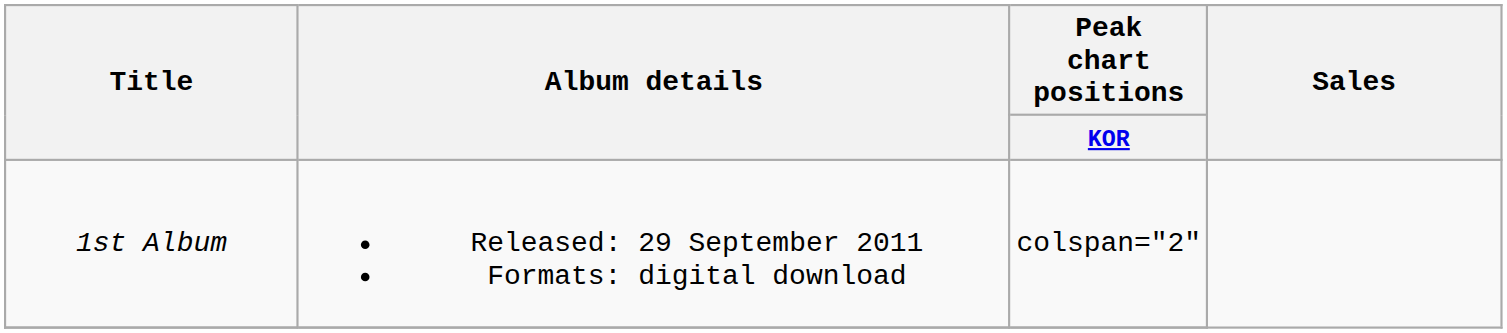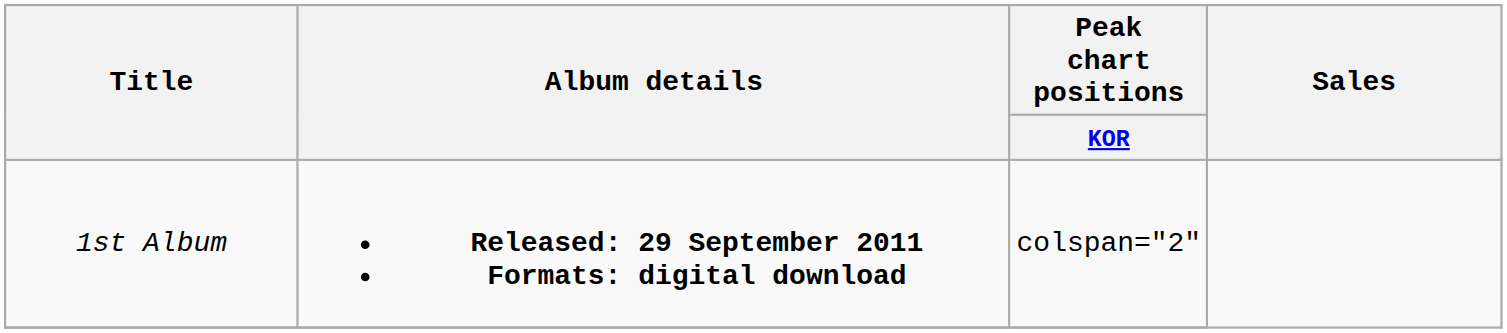(654, 260) normal -> (654, 260) bold
